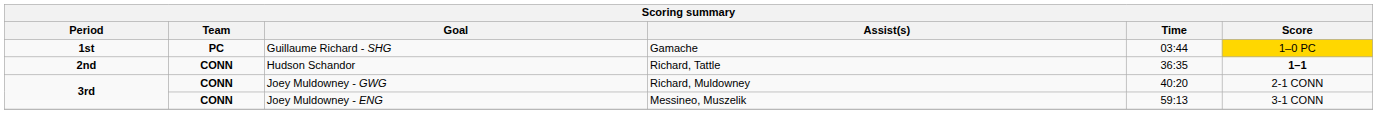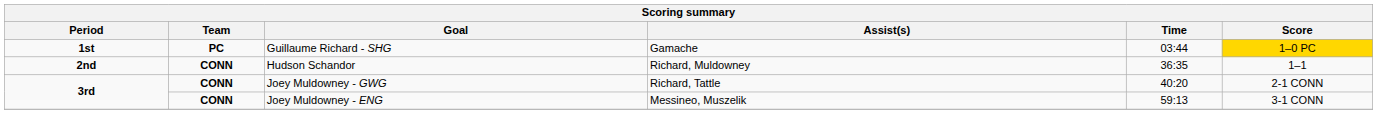(685, 65) Richard, Tattle -> (700, 65) Richard, Muldowney
(1297, 65) bold -> (1297, 65) normal
(700, 83) Richard, Muldowney -> (685, 83) Richard, Tattle
